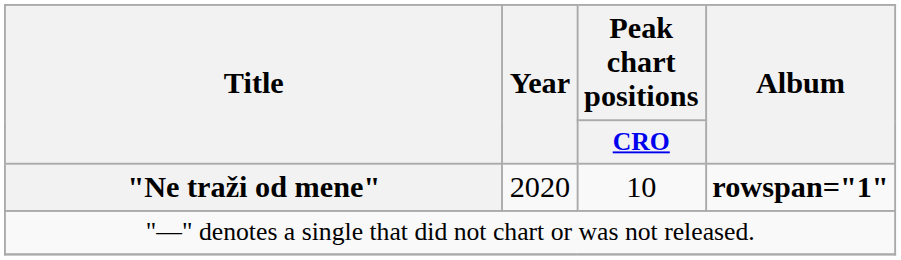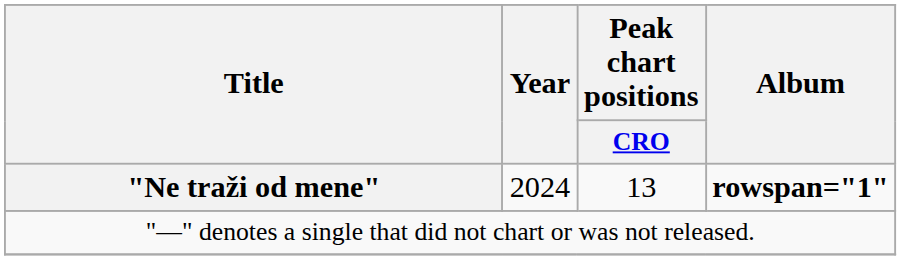(540, 186) 2020 -> (540, 186) 2024
(641, 186) 10 -> (641, 186) 13
